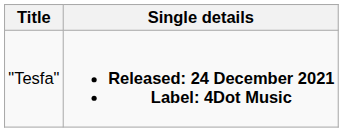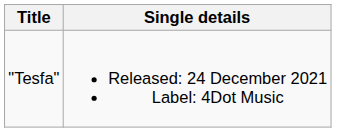(201, 88) bold -> (197, 88) normal
